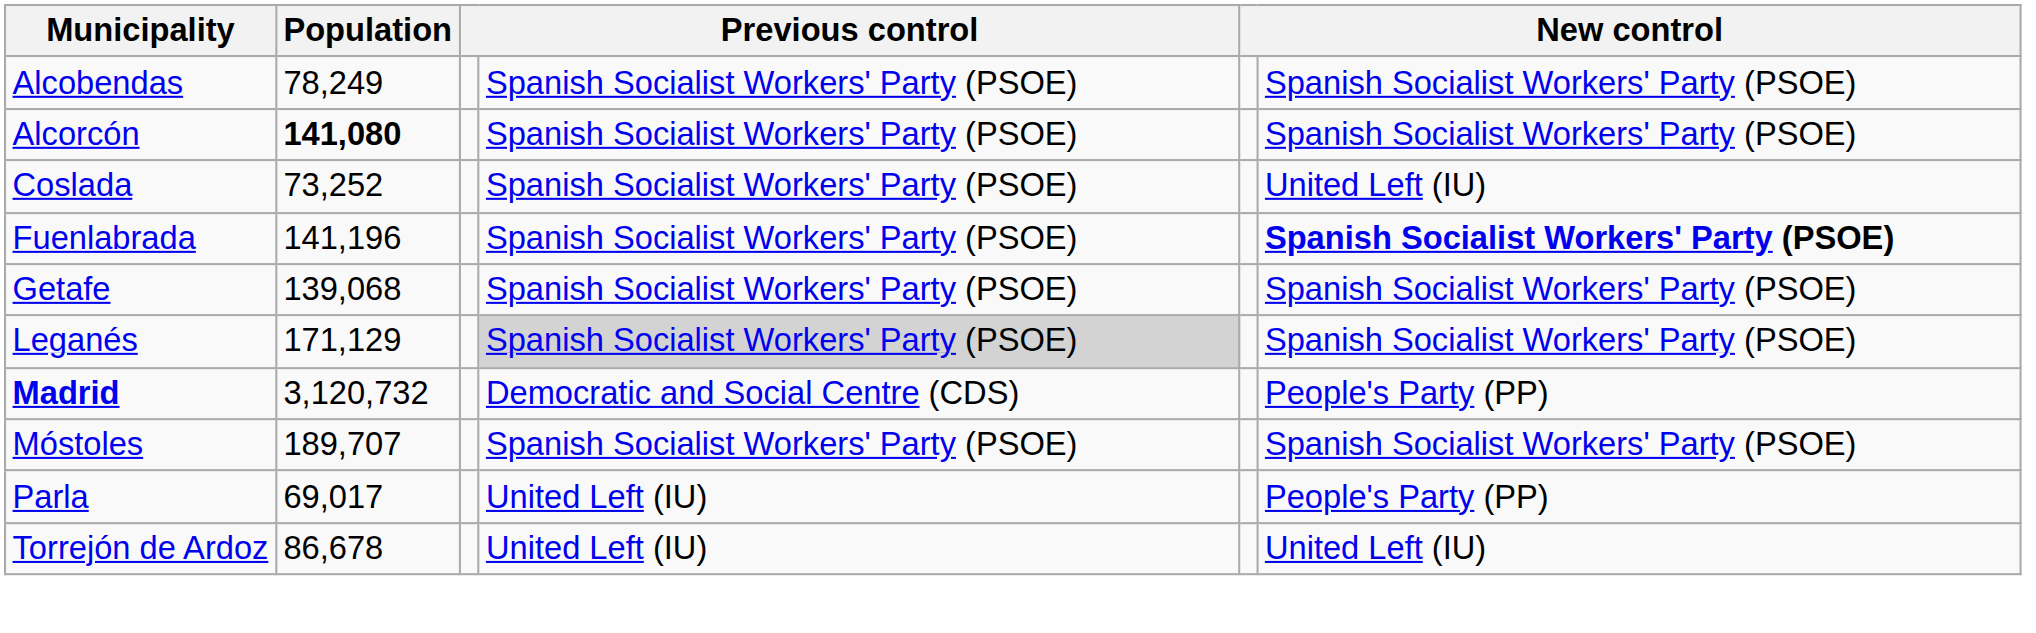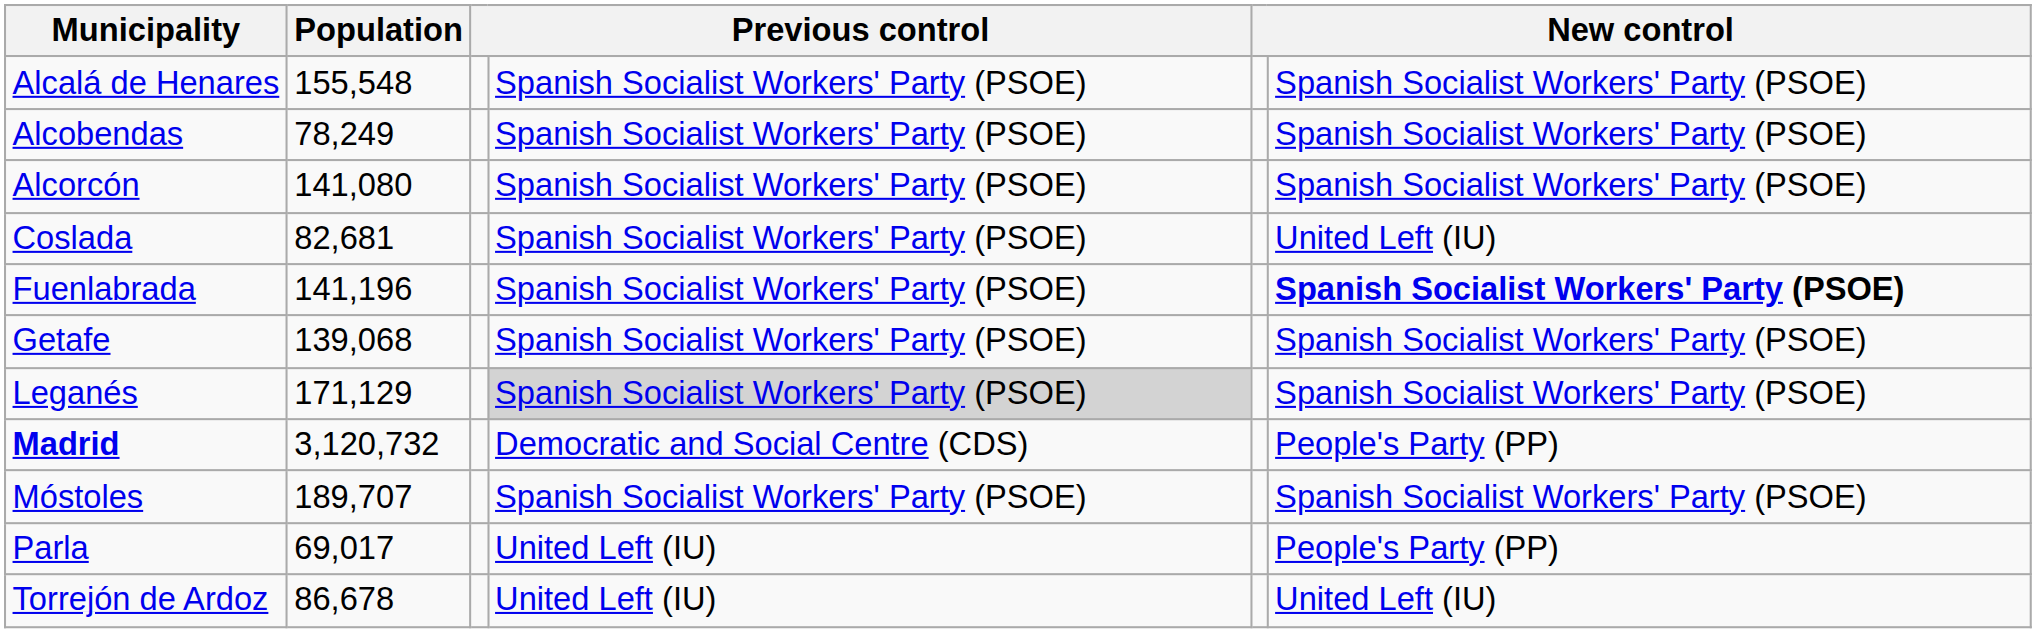+ row: (146, 82)
(342, 133) bold -> (353, 185) normal
(333, 185) 73,252 -> (344, 237) 82,681
